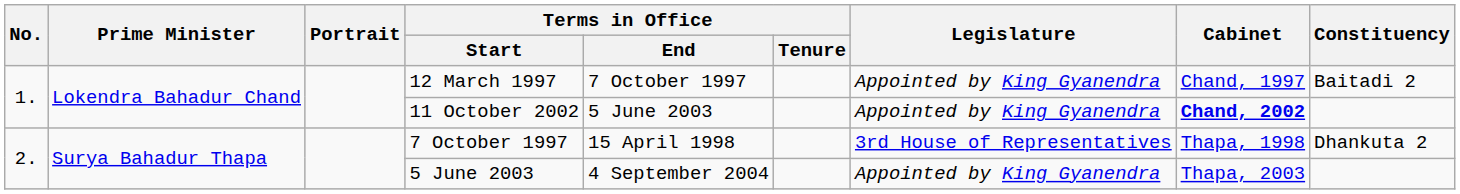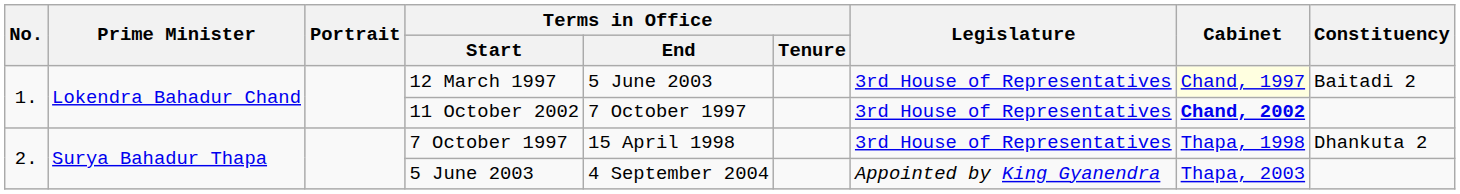(667, 82) 7 October 1997 -> (650, 82) 5 June 2003
(1008, 82) Appointed by King Gyanendra -> (1013, 82) 3rd House of Representatives
(1243, 82) no background -> (1243, 82) lightyellow background
(650, 112) 5 June 2003 -> (667, 112) 7 October 1997
(1008, 112) Appointed by King Gyanendra -> (1013, 112) 3rd House of Representatives
